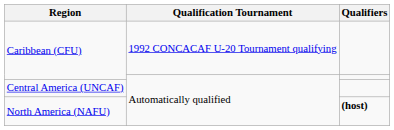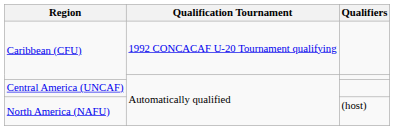(355, 105) bold -> (354, 105) normal
